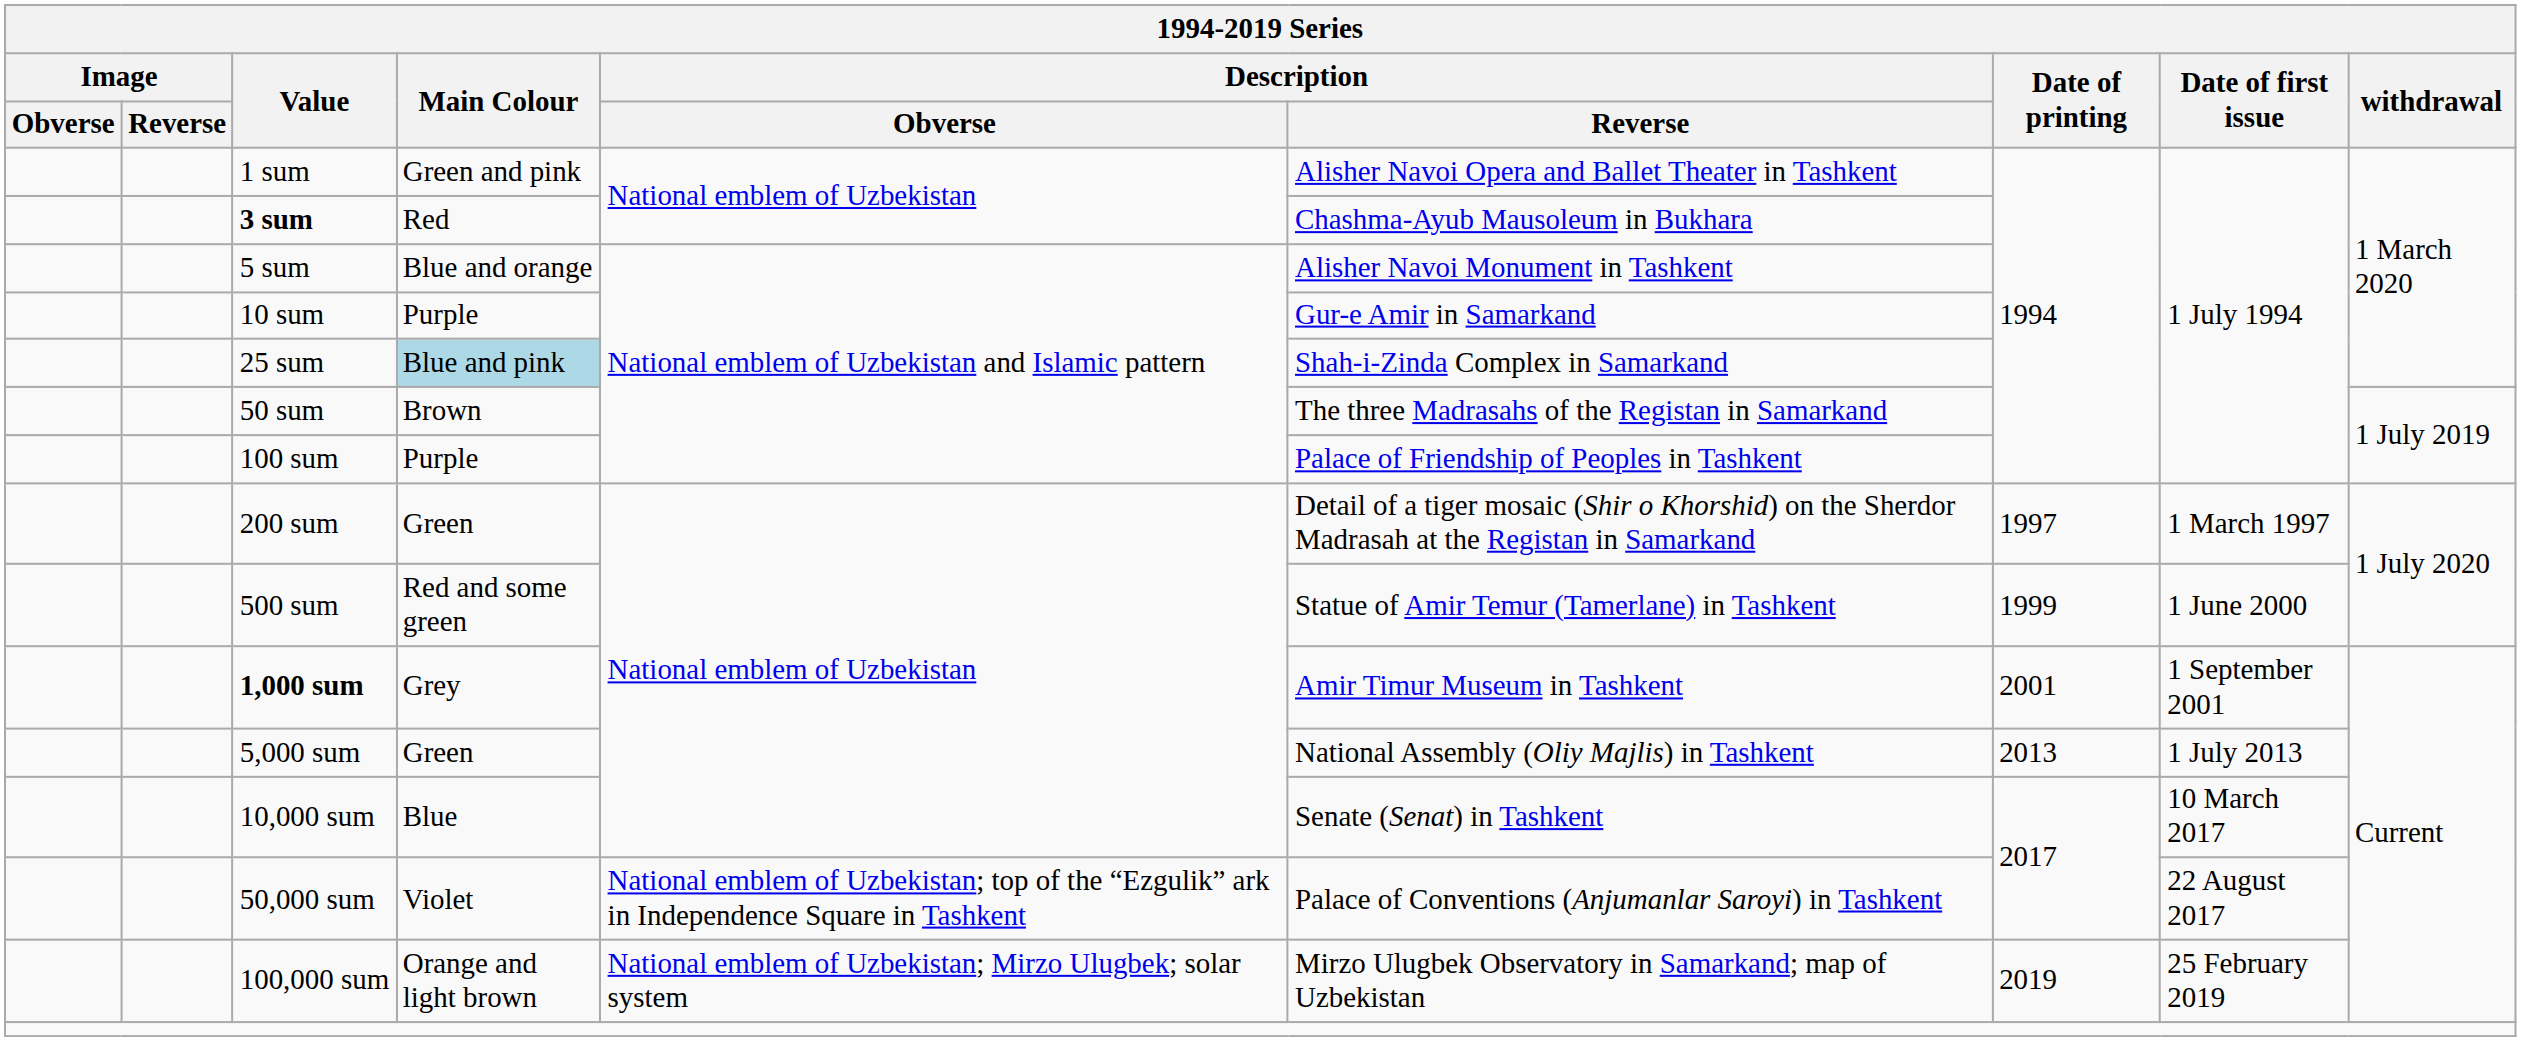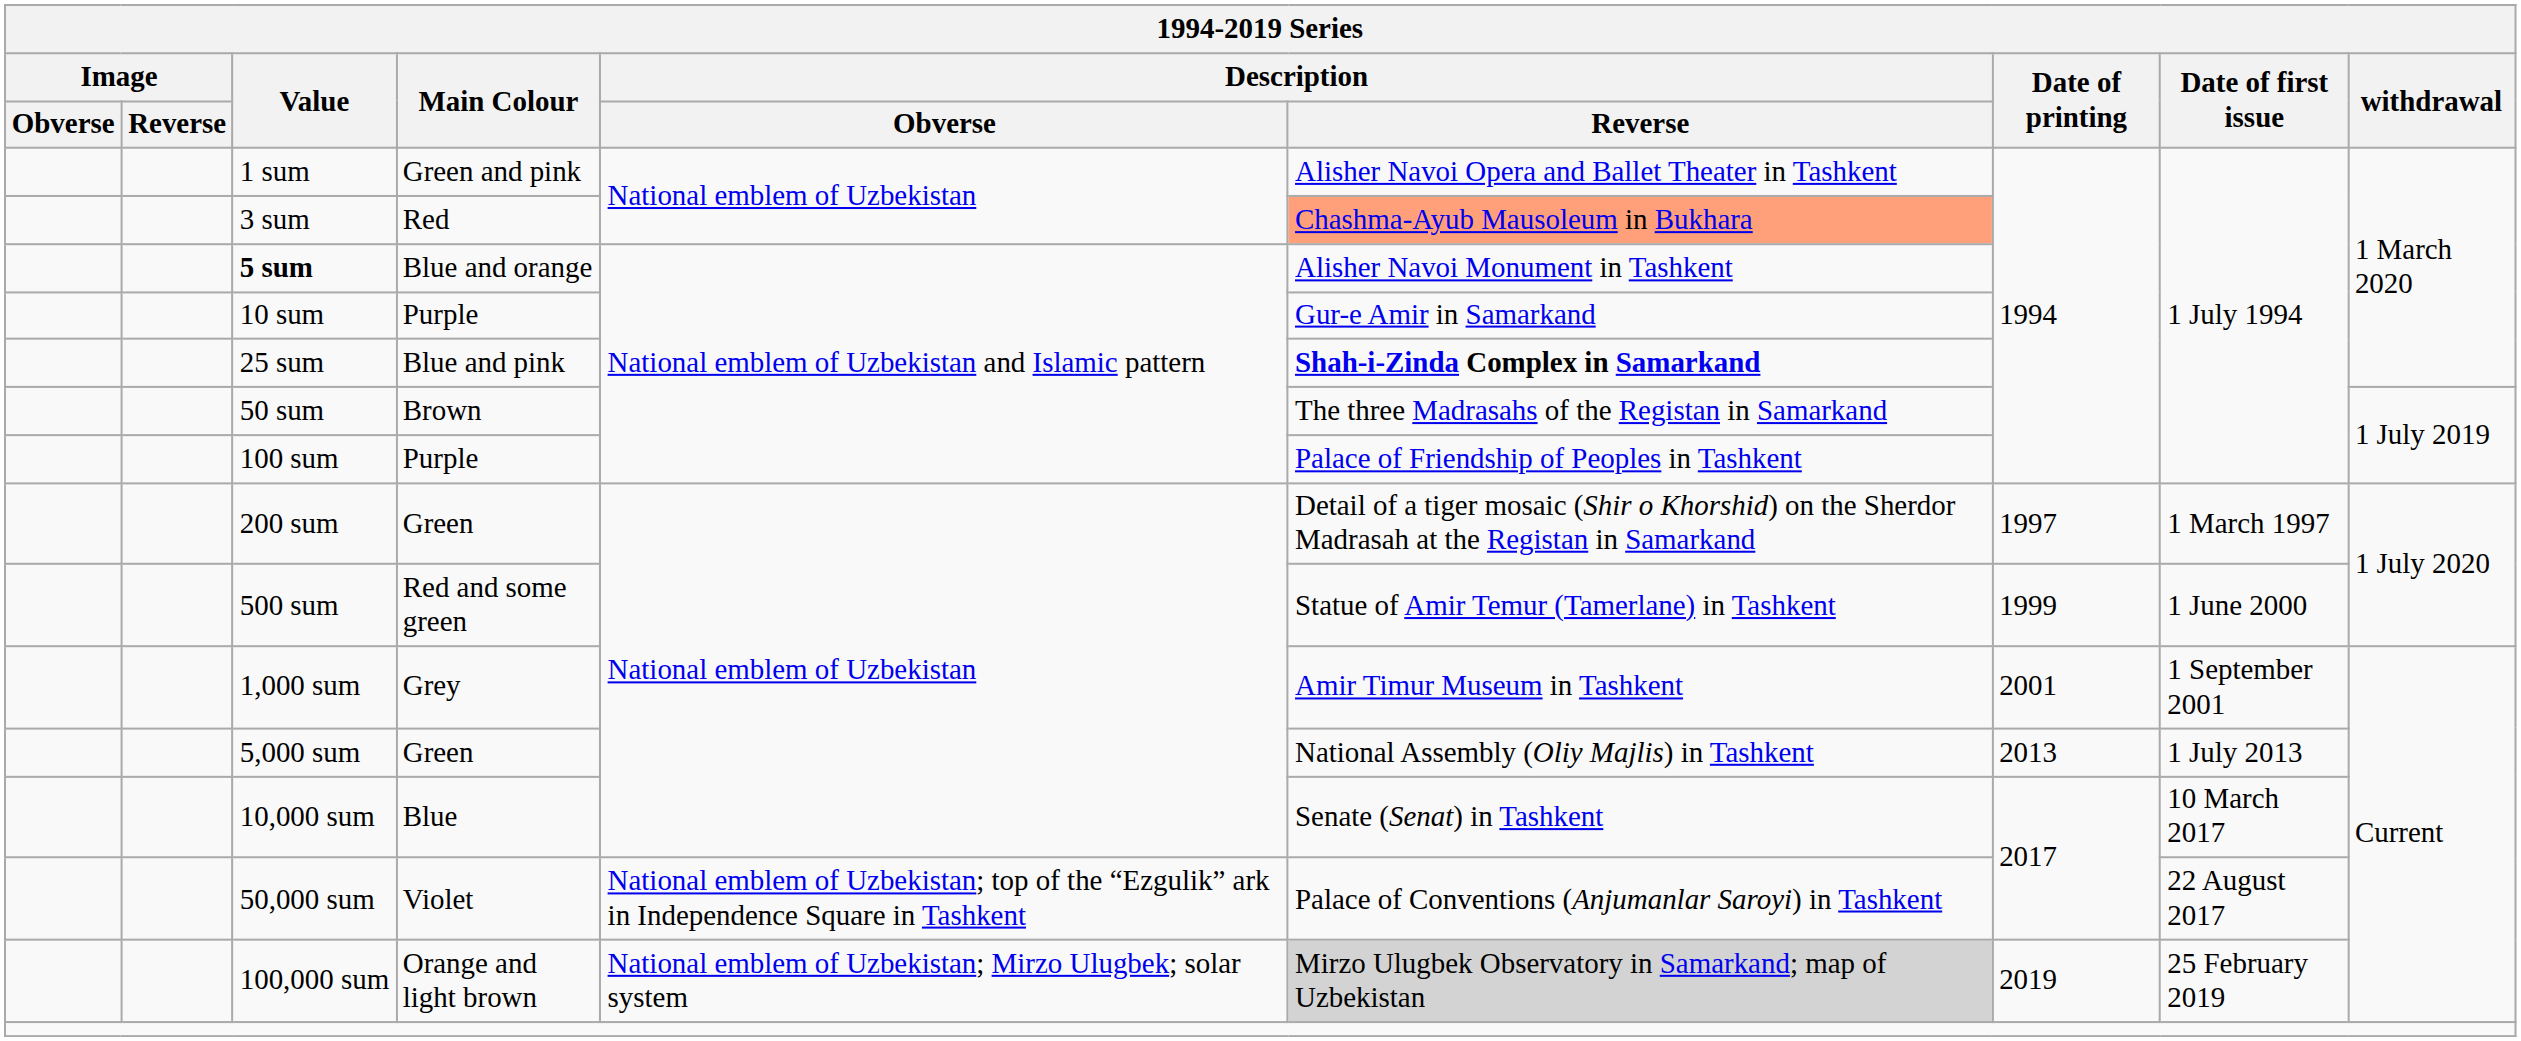(276, 219) bold -> (275, 219) normal
(1524, 219) no background -> (1524, 219) lightsalmon background
(275, 267) normal -> (276, 267) bold
(484, 362) lightblue background -> (484, 362) no background
(1512, 362) normal -> (1528, 362) bold
(302, 687) bold -> (300, 687) normal
(1591, 980) no background -> (1591, 980) lightgrey background
